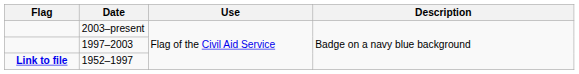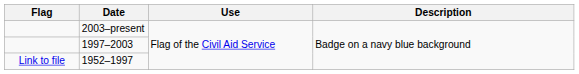(42, 61) bold -> (42, 61) normal
